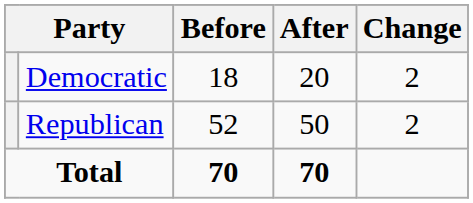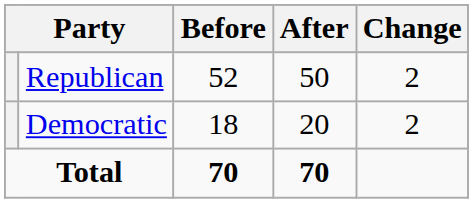rows swapped: (95, 124) <-> (96, 76)
